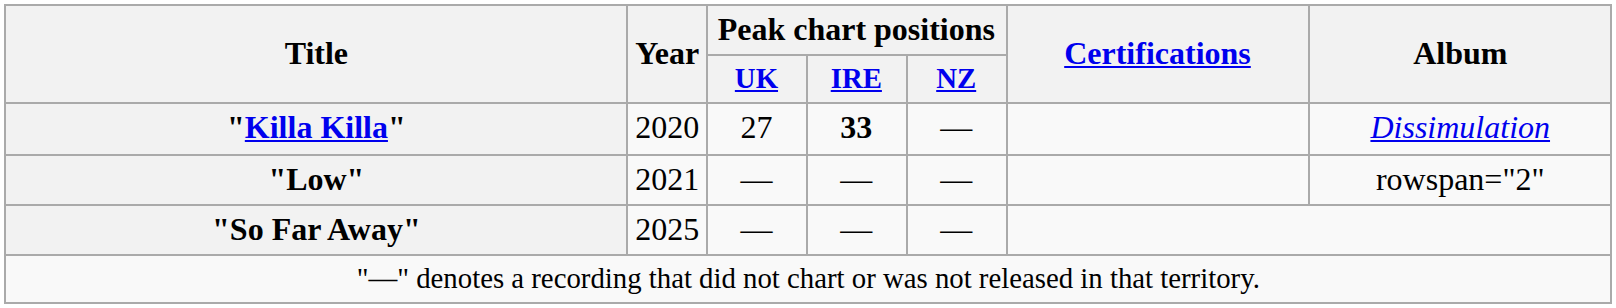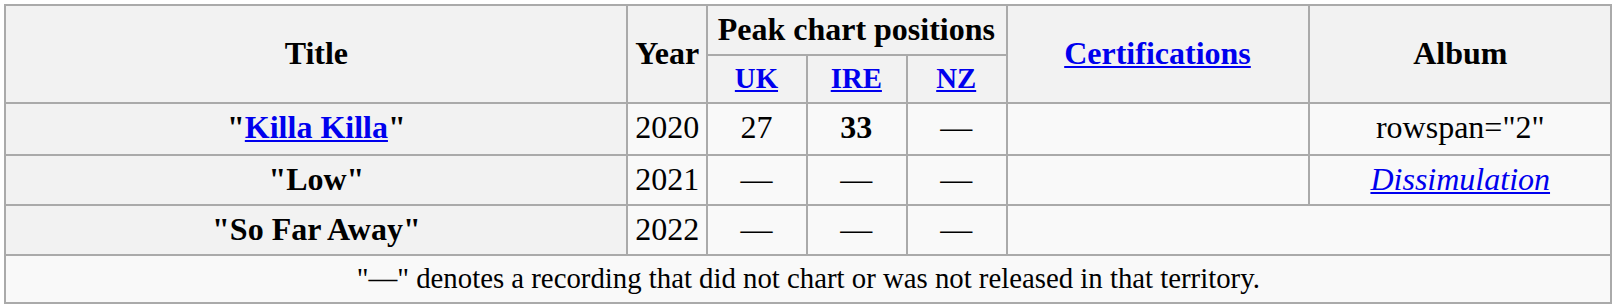(1460, 128) Dissimulation -> (1460, 128) rowspan="2"
(1460, 178) rowspan="2" -> (1460, 178) Dissimulation
(667, 229) 2025 -> (667, 229) 2022
